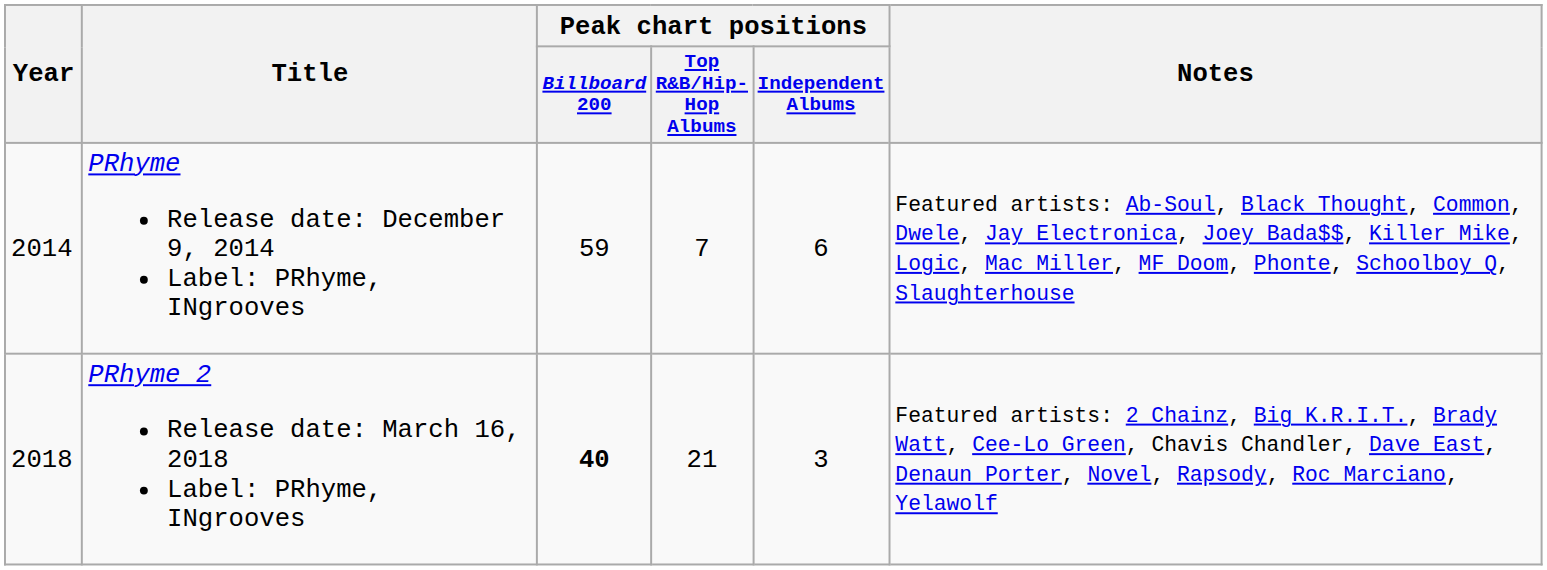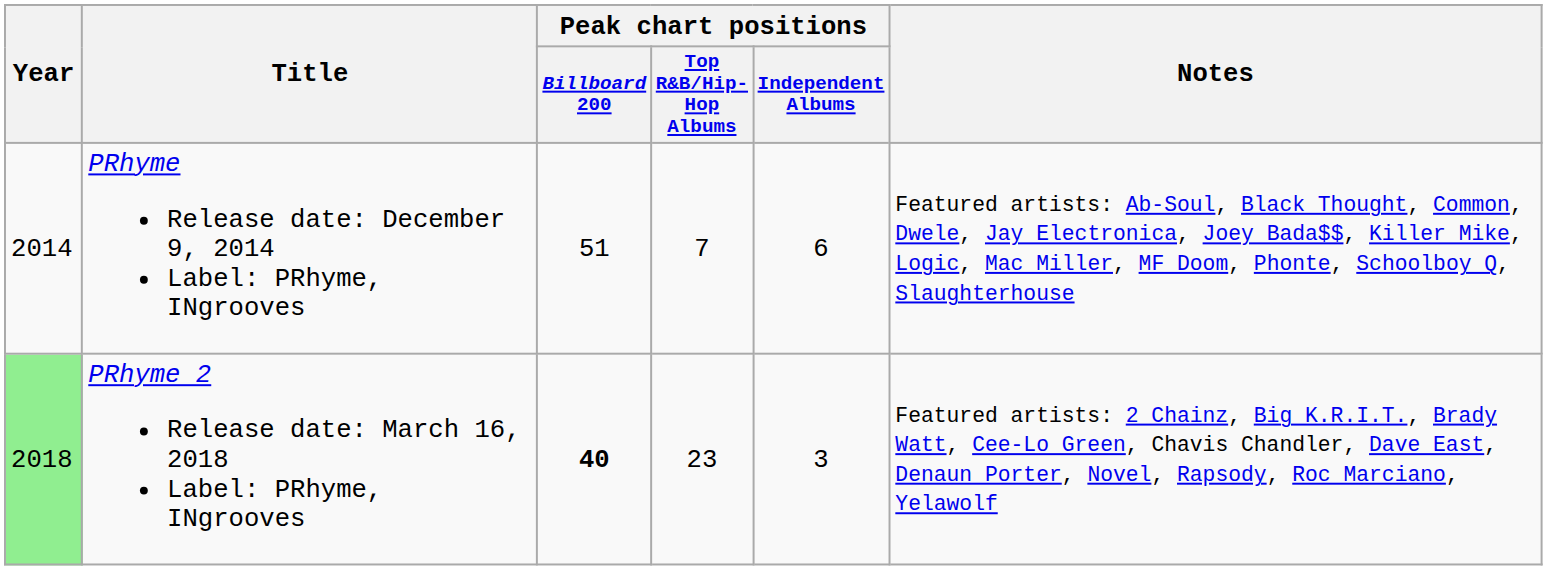(594, 249) 59 -> (594, 249) 51
(42, 460) no background -> (42, 460) lightgreen background
(702, 460) 21 -> (702, 460) 23
